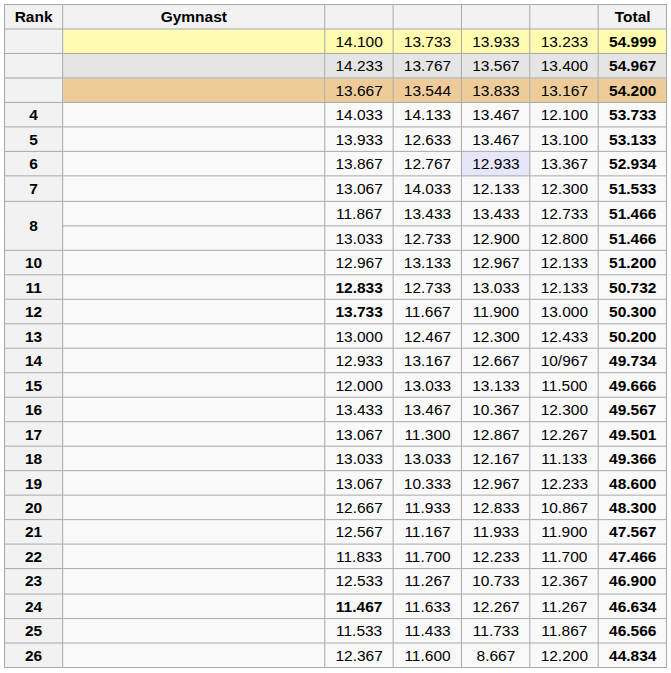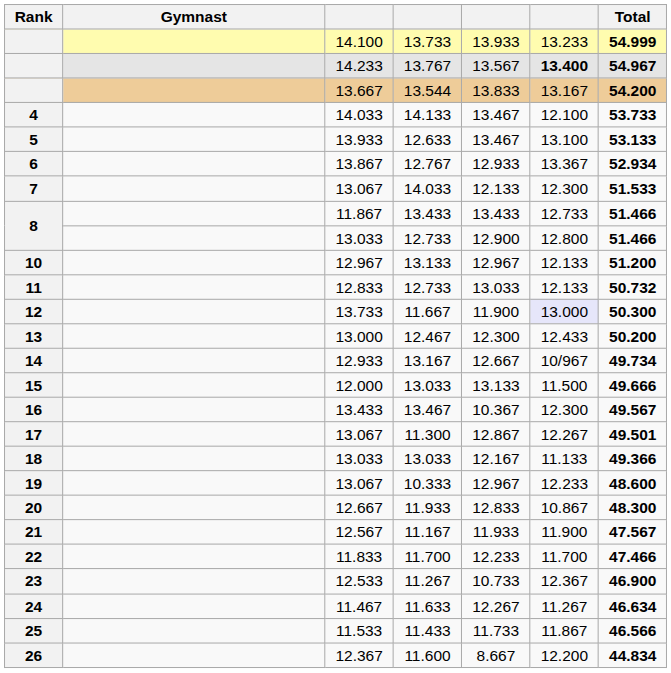(564, 66) normal -> (564, 66) bold
(496, 164) lavender background -> (496, 164) no background
(359, 287) bold -> (359, 287) normal
(359, 311) bold -> (359, 311) normal
(564, 311) no background -> (564, 311) lavender background
(359, 606) bold -> (359, 606) normal
